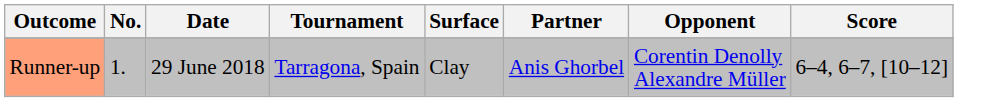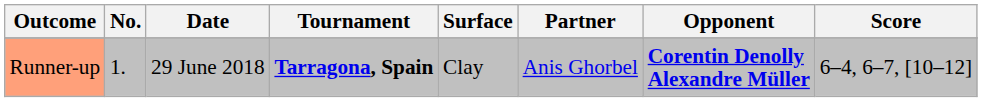(347, 67) normal -> (354, 67) bold
(710, 67) normal -> (729, 67) bold
